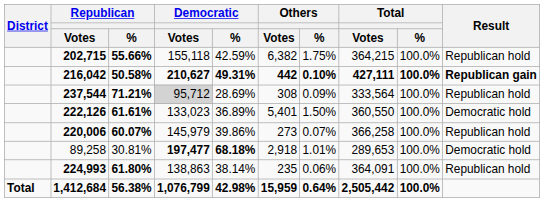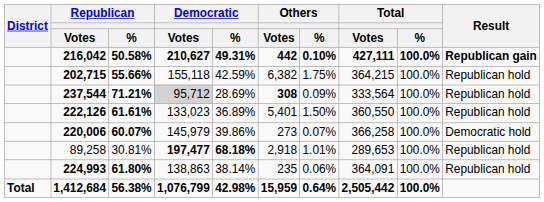rows swapped: (85, 75) <-> (85, 56)
(287, 94) normal -> (287, 94) bold
(488, 113) Democratic hold -> (488, 113) Republican hold
(488, 132) Republican hold -> (488, 132) Democratic hold
(488, 150) Democratic hold -> (488, 150) Republican hold
